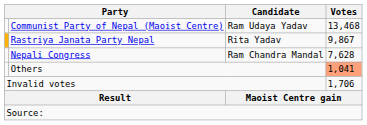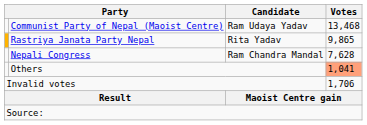(341, 40) 9,867 -> (341, 40) 9,865
